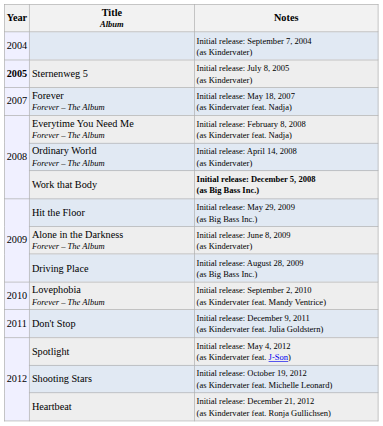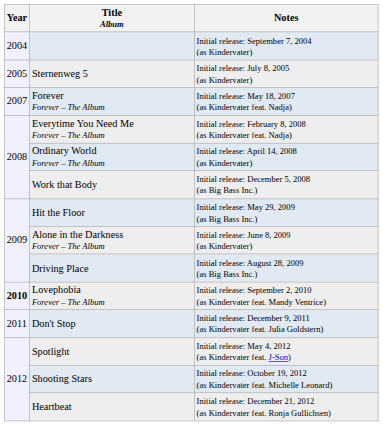(17, 73) bold -> (17, 73) normal
(256, 184) bold -> (253, 185) normal
(17, 295) normal -> (17, 295) bold
